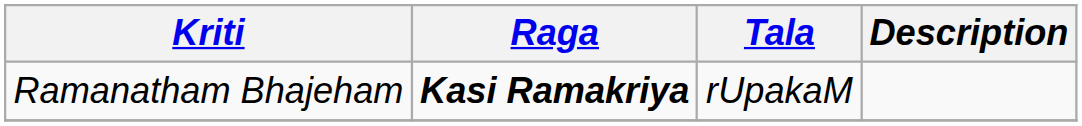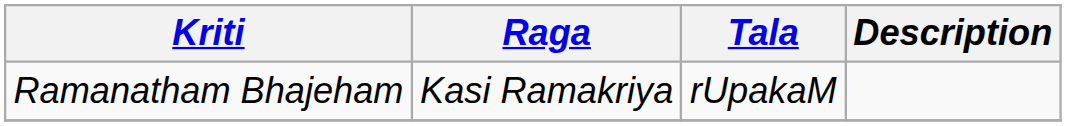(555, 90) bold -> (547, 90) normal
